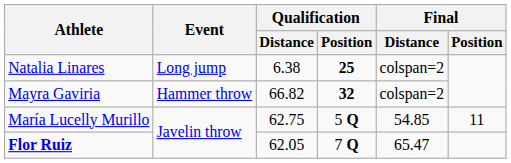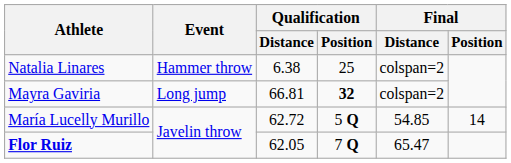(191, 68) Long jump -> (204, 68) Hammer throw
(347, 68) bold -> (347, 68) normal
(204, 94) Hammer throw -> (191, 94) Long jump
(287, 94) 66.82 -> (287, 94) 66.81
(287, 119) 62.75 -> (287, 119) 62.72
(477, 119) 11 -> (477, 119) 14
